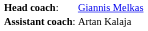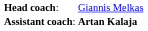(105, 22) normal -> (108, 22) bold
